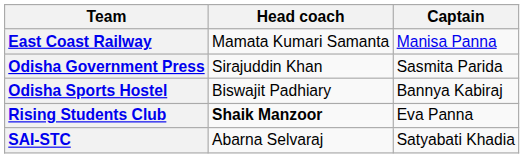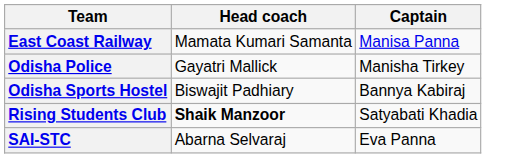- row: (106, 66)
+ row: (60, 66)
(435, 115) Eva Panna -> (418, 115) Satyabati Khadia
(456, 140) Satyabati Khadia -> (398, 140) Eva Panna
